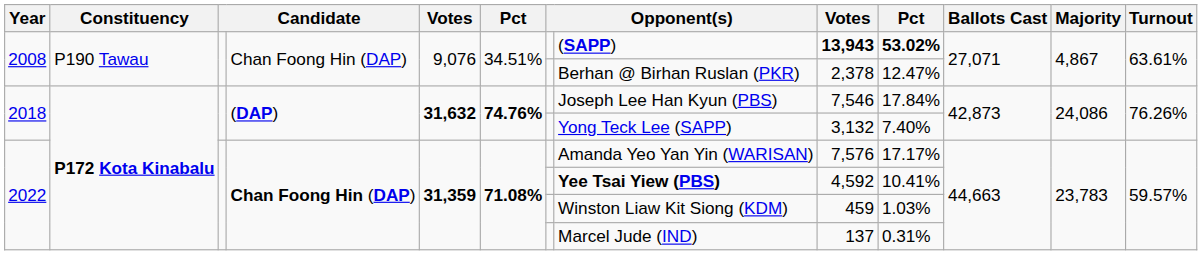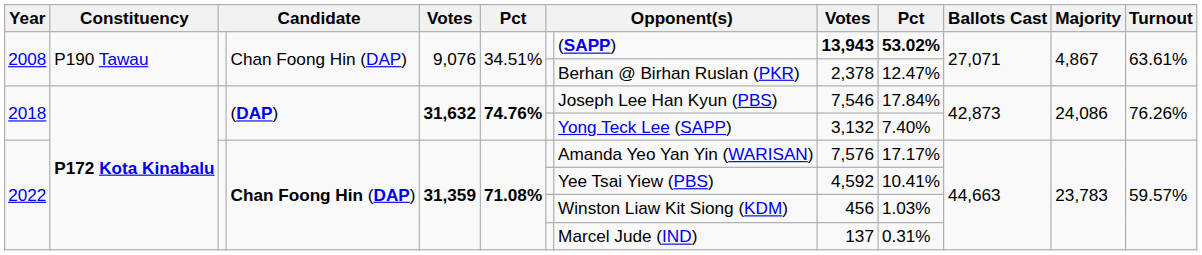(639, 181) bold -> (636, 181) normal
(860, 208) 459 -> (860, 208) 456
